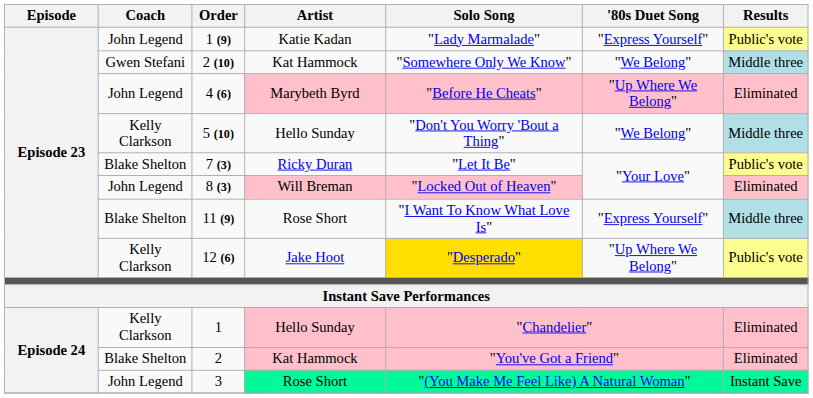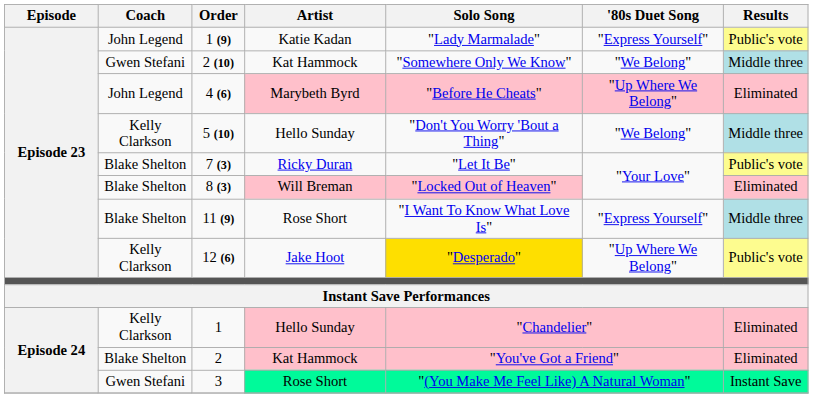(145, 187) John Legend -> (145, 187) Blake Shelton
(145, 381) John Legend -> (145, 381) Gwen Stefani
